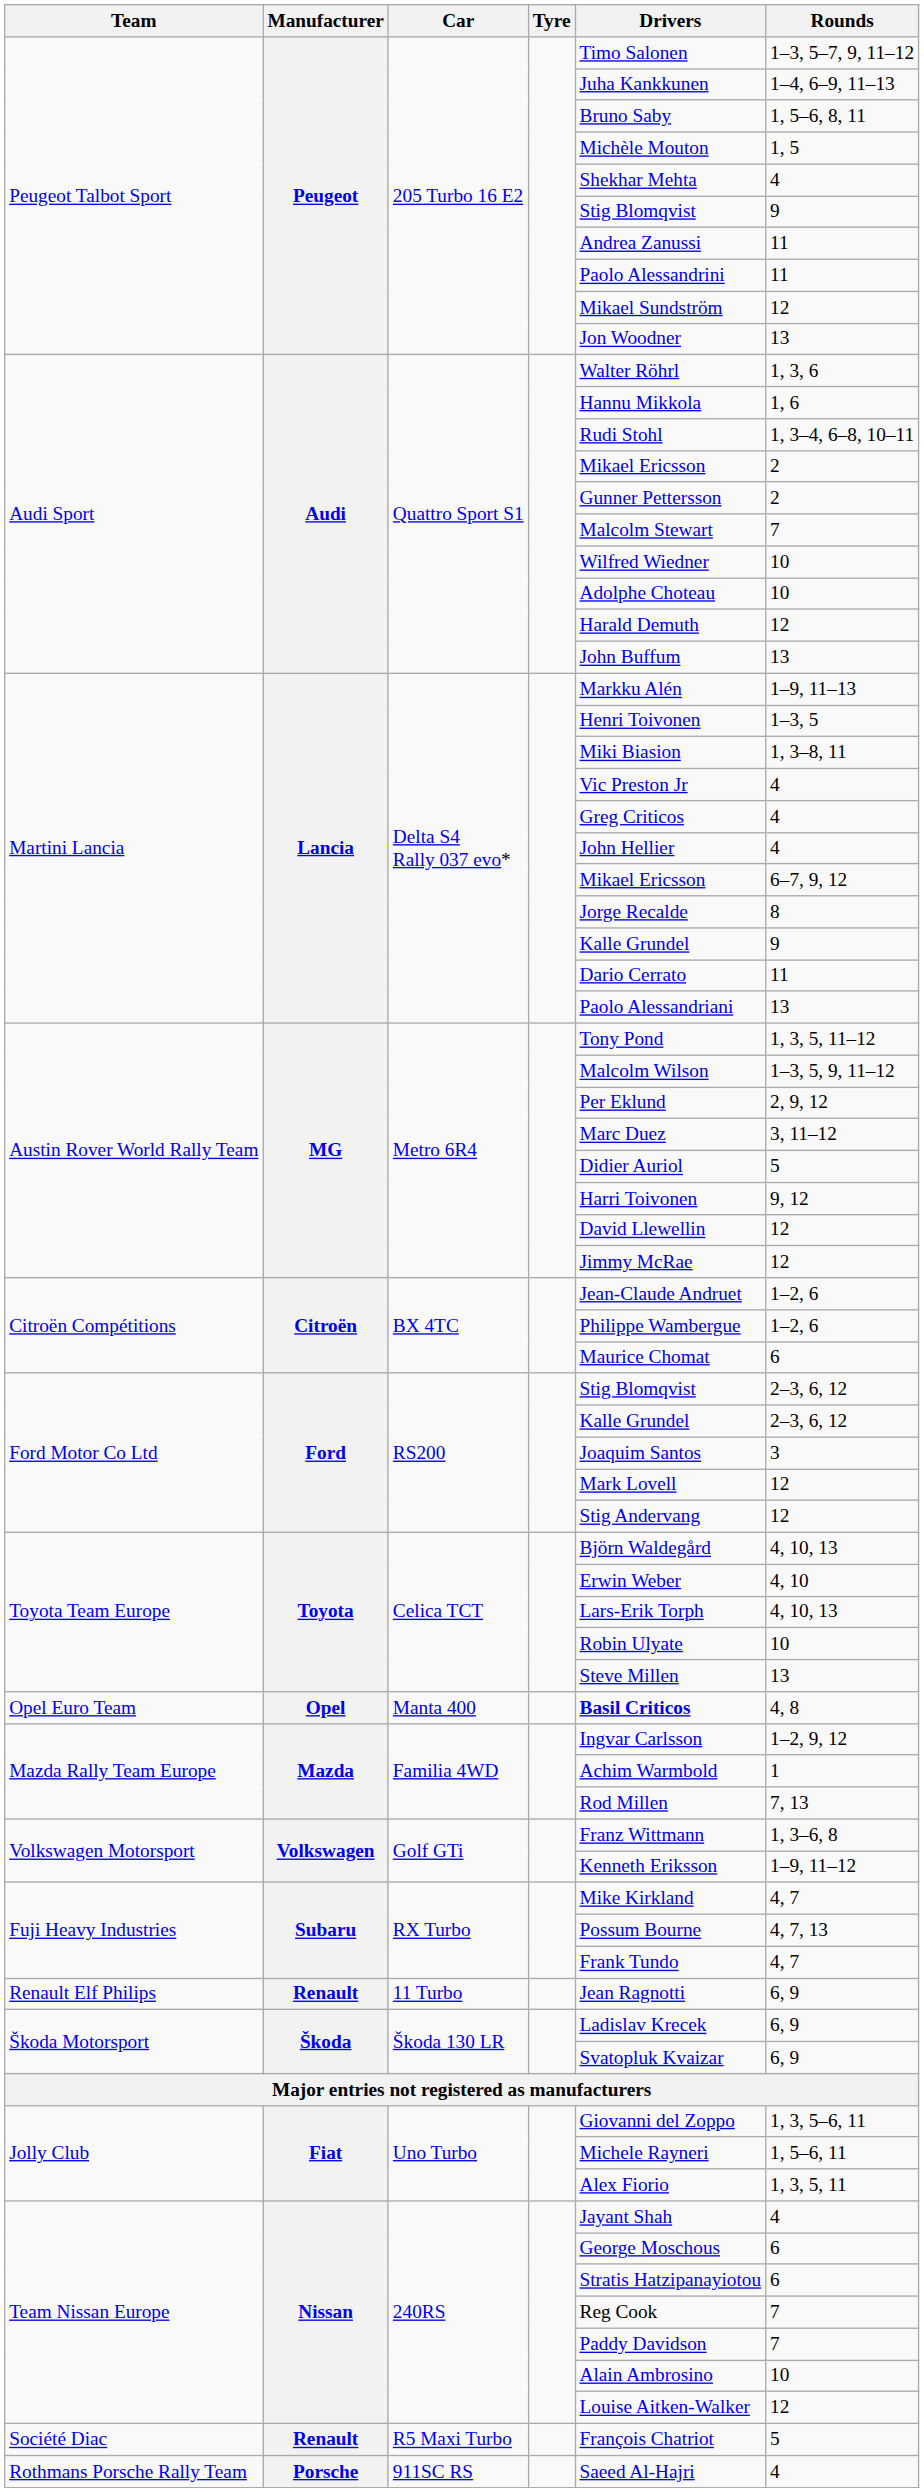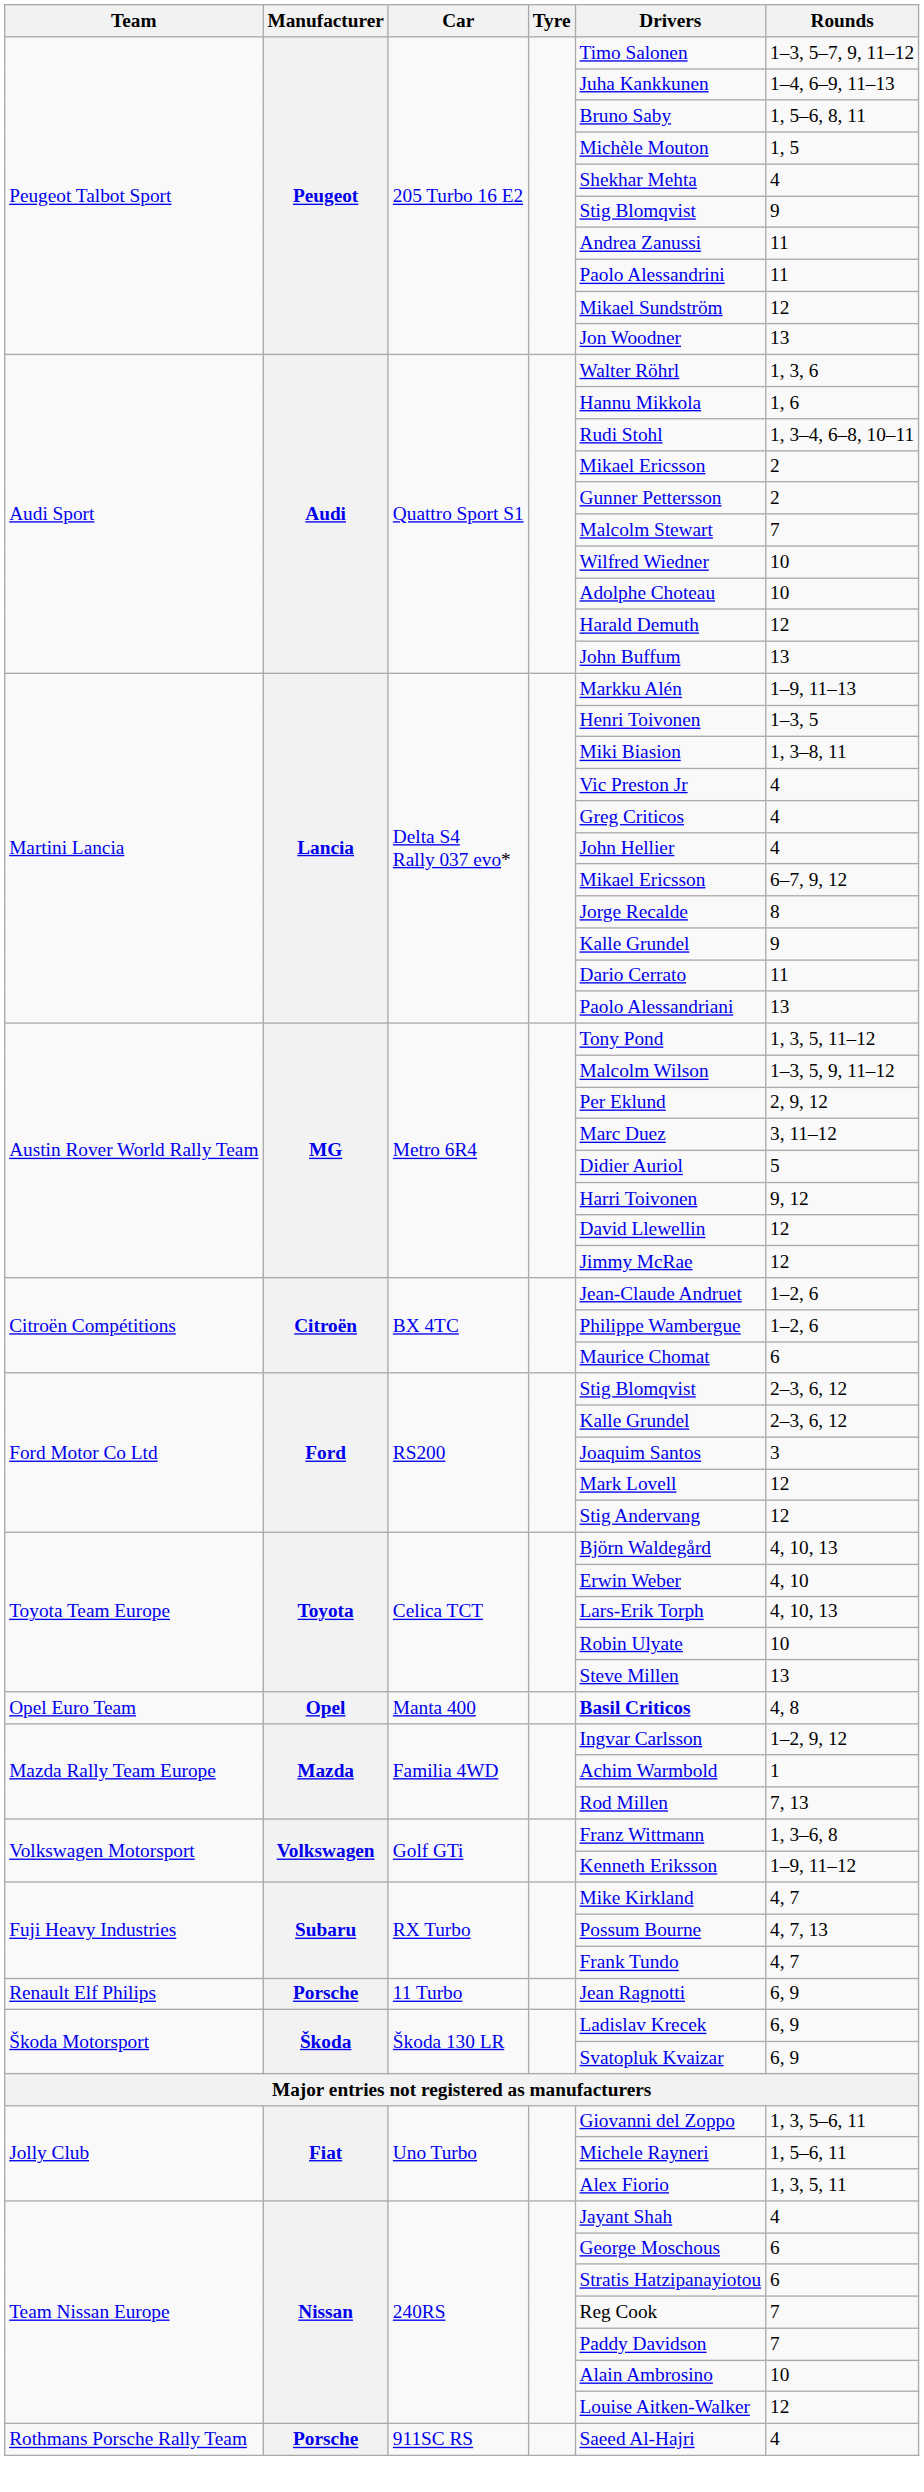(326, 1993) Renault -> (326, 1993) Porsche
- row: (58, 2439)
